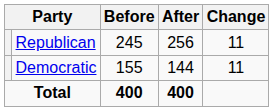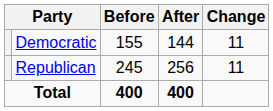rows swapped: (56, 42) <-> (56, 67)
